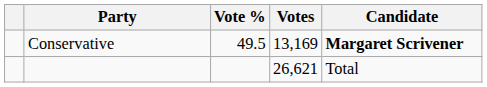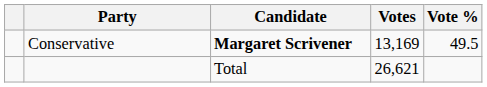columns swapped: (402, 17) <-> (240, 17)
